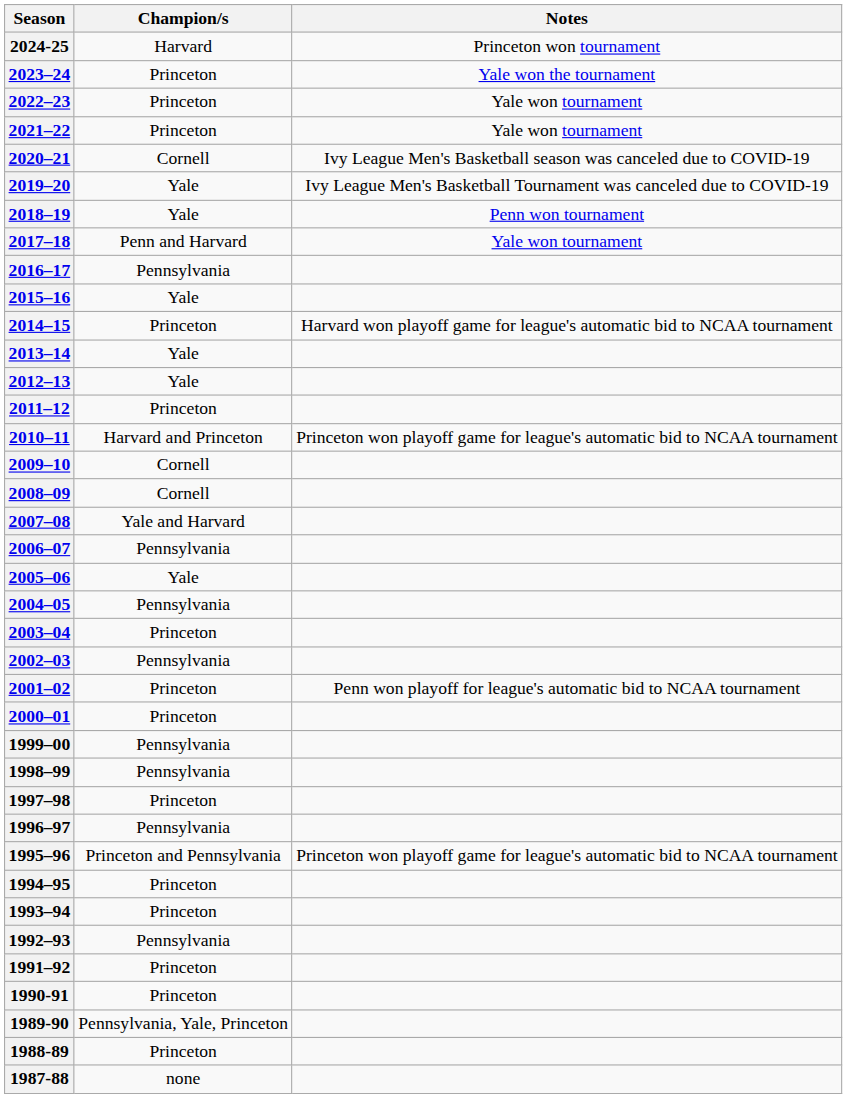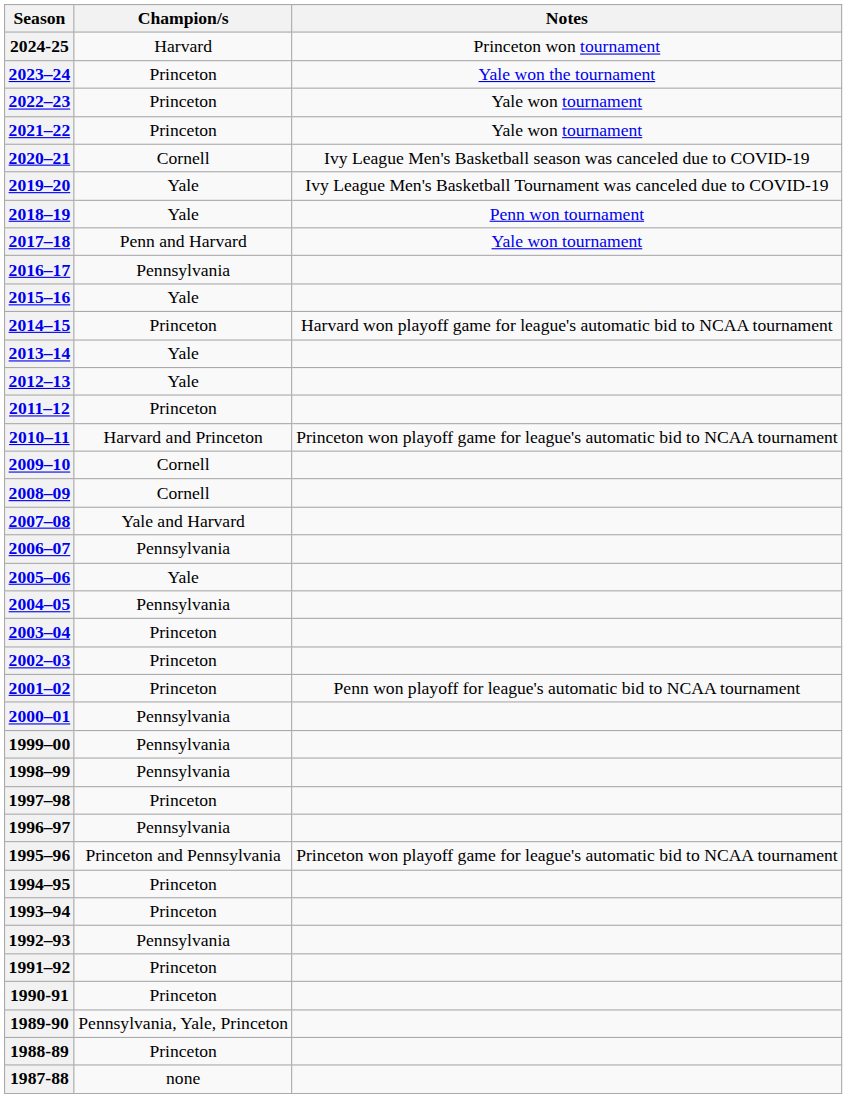(183, 660) Pennsylvania -> (183, 660) Princeton
(183, 716) Princeton -> (183, 716) Pennsylvania
